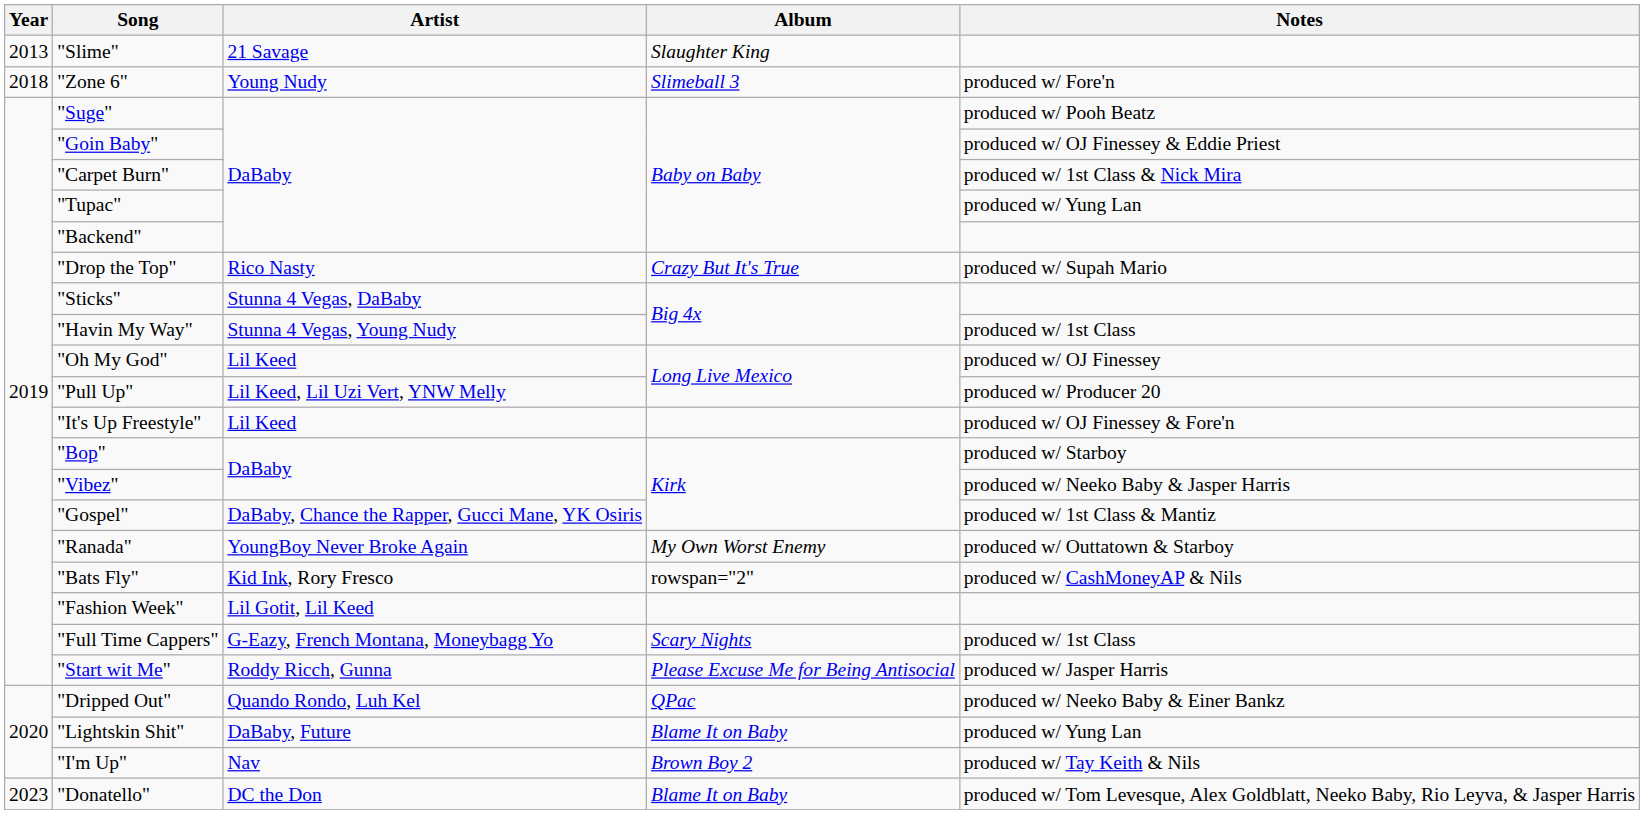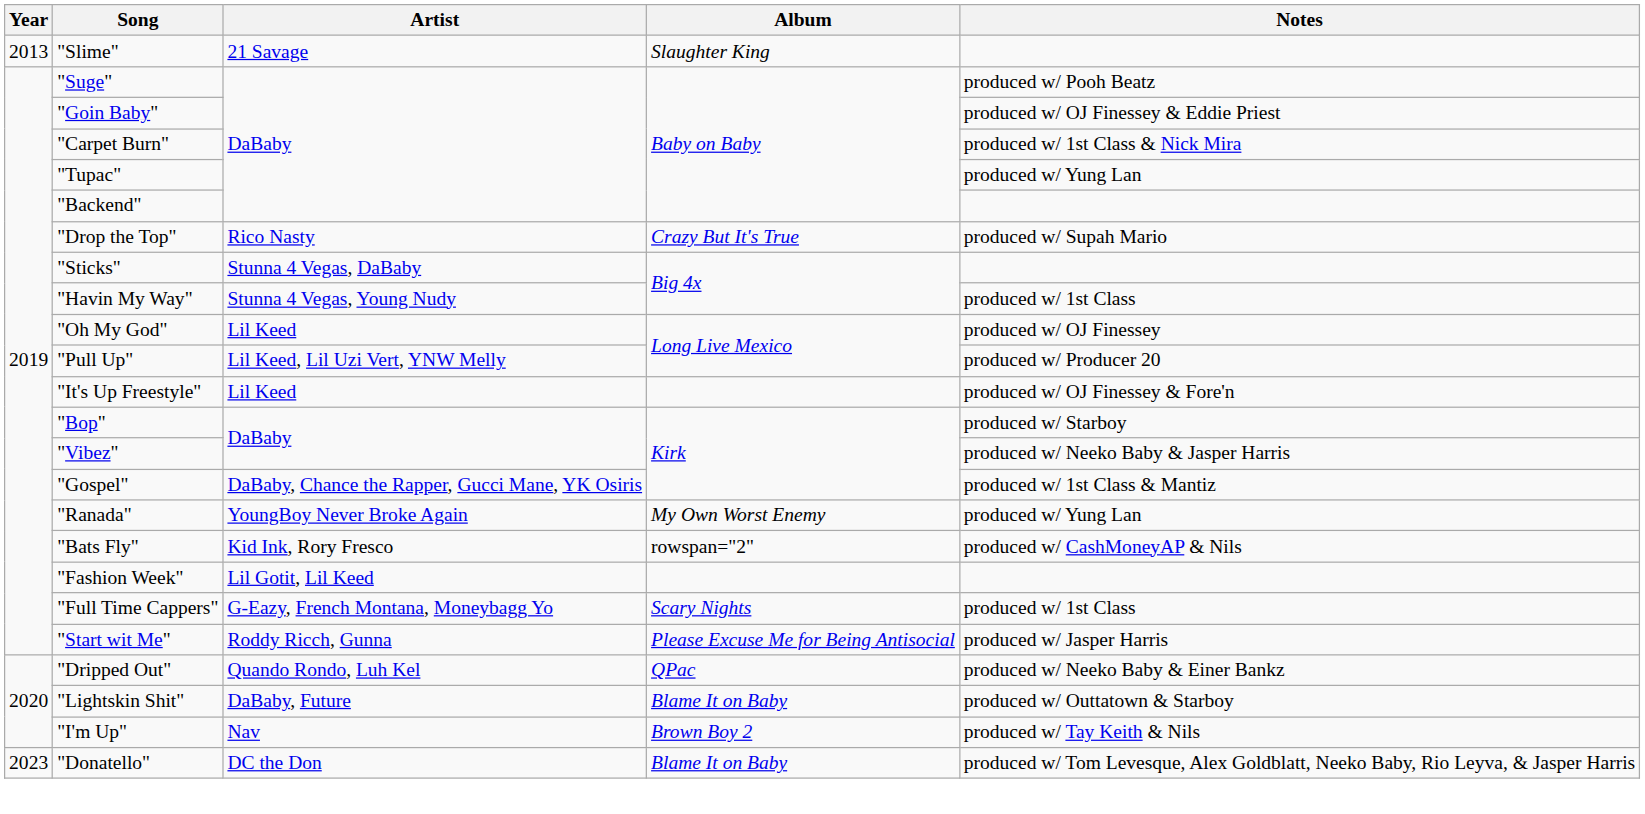- row: (92, 81)
(1099, 546) produced w/ Outtatown & Starboy -> (1053, 515) produced w/ Yung Lan
(1053, 732) produced w/ Yung Lan -> (1099, 701) produced w/ Outtatown & Starboy
